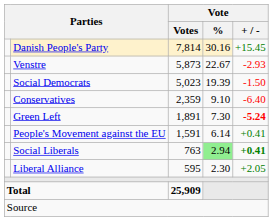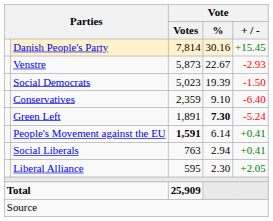(221, 116) normal -> (221, 116) bold
(254, 116) bold -> (254, 116) normal
(188, 133) normal -> (188, 133) bold
(221, 151) lightgreen background -> (221, 151) no background
(253, 151) bold -> (253, 151) normal
